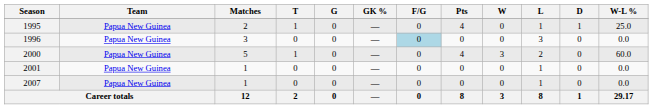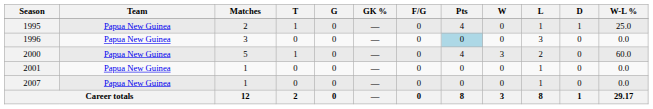(419, 40) lightblue background -> (419, 40) no background
(462, 40) no background -> (462, 40) lightblue background
